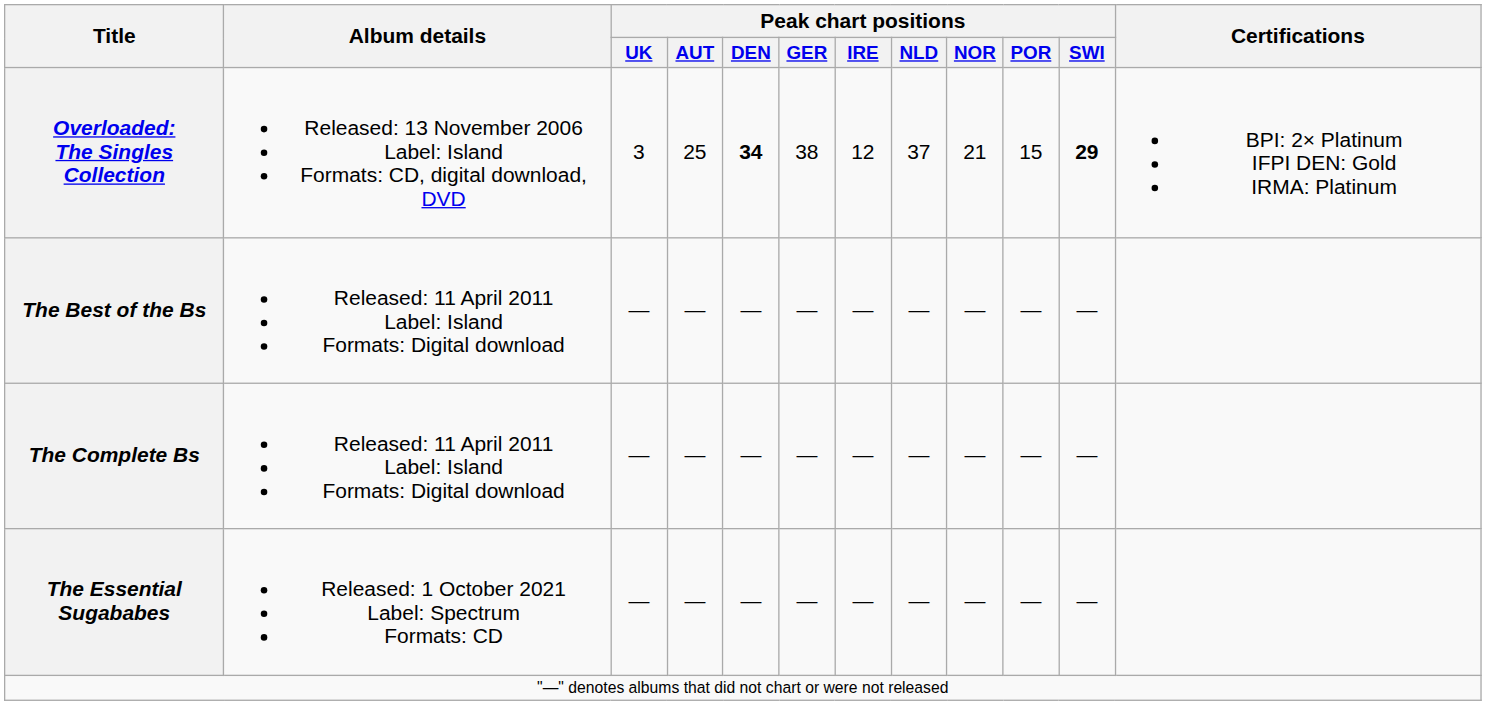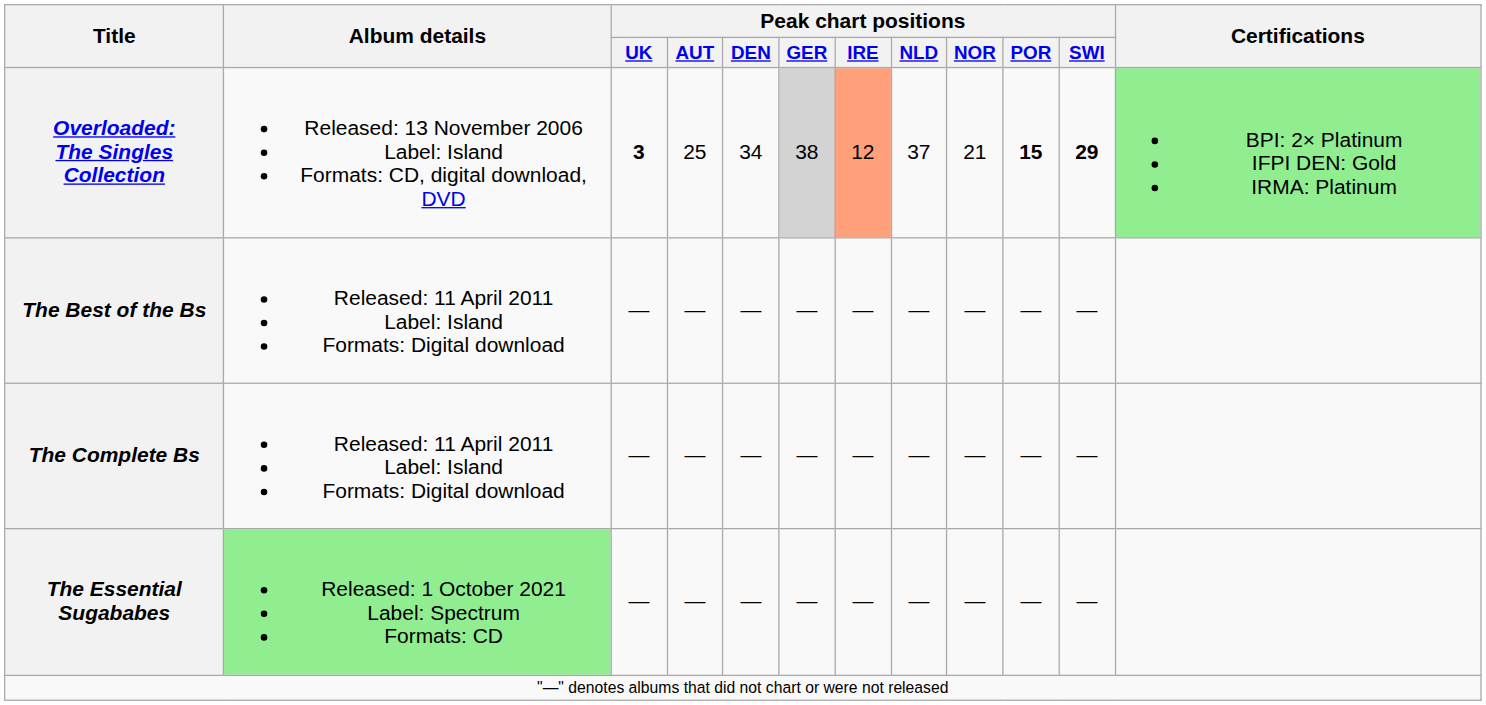(639, 152) normal -> (639, 152) bold
(751, 152) bold -> (751, 152) normal
(807, 152) no background -> (807, 152) lightgrey background
(863, 152) no background -> (863, 152) lightsalmon background
(1031, 152) normal -> (1031, 152) bold
(1298, 164) no background -> (1298, 164) lightgreen background
(417, 614) no background -> (417, 614) lightgreen background
